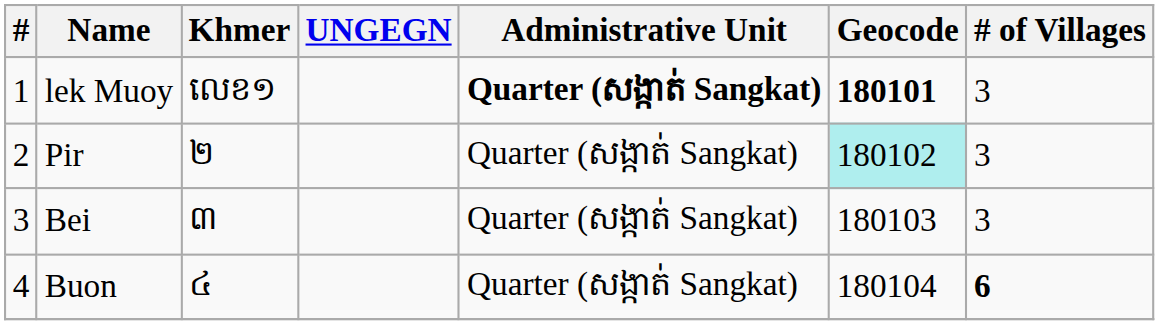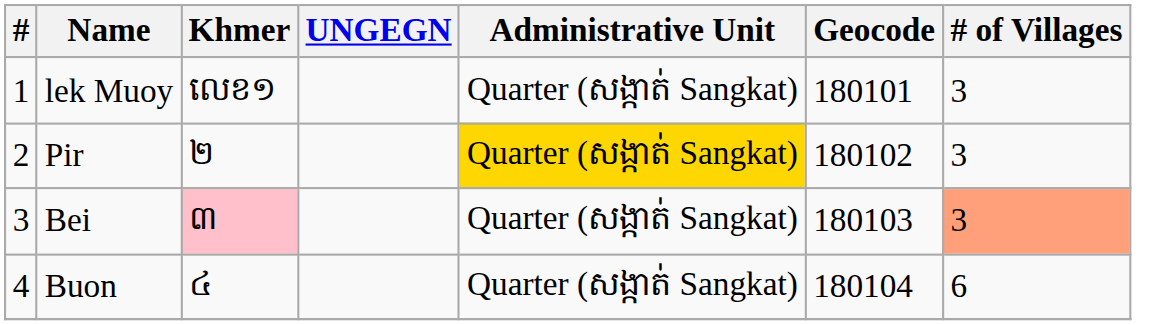(644, 87) bold -> (632, 87) normal
(887, 89) bold -> (863, 89) normal
(632, 153) no background -> (632, 153) gold background
(887, 155) paleturquoise background -> (863, 155) no background
(203, 218) no background -> (203, 218) pink background
(982, 220) no background -> (959, 220) lightsalmon background
(982, 285) bold -> (959, 285) normal
